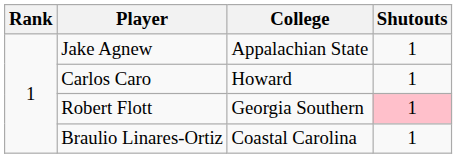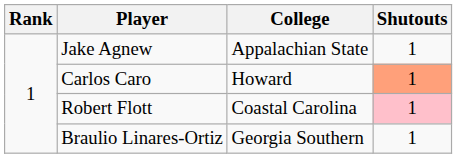(412, 78) no background -> (412, 78) lightsalmon background
(298, 108) Georgia Southern -> (294, 108) Coastal Carolina
(294, 138) Coastal Carolina -> (298, 138) Georgia Southern
